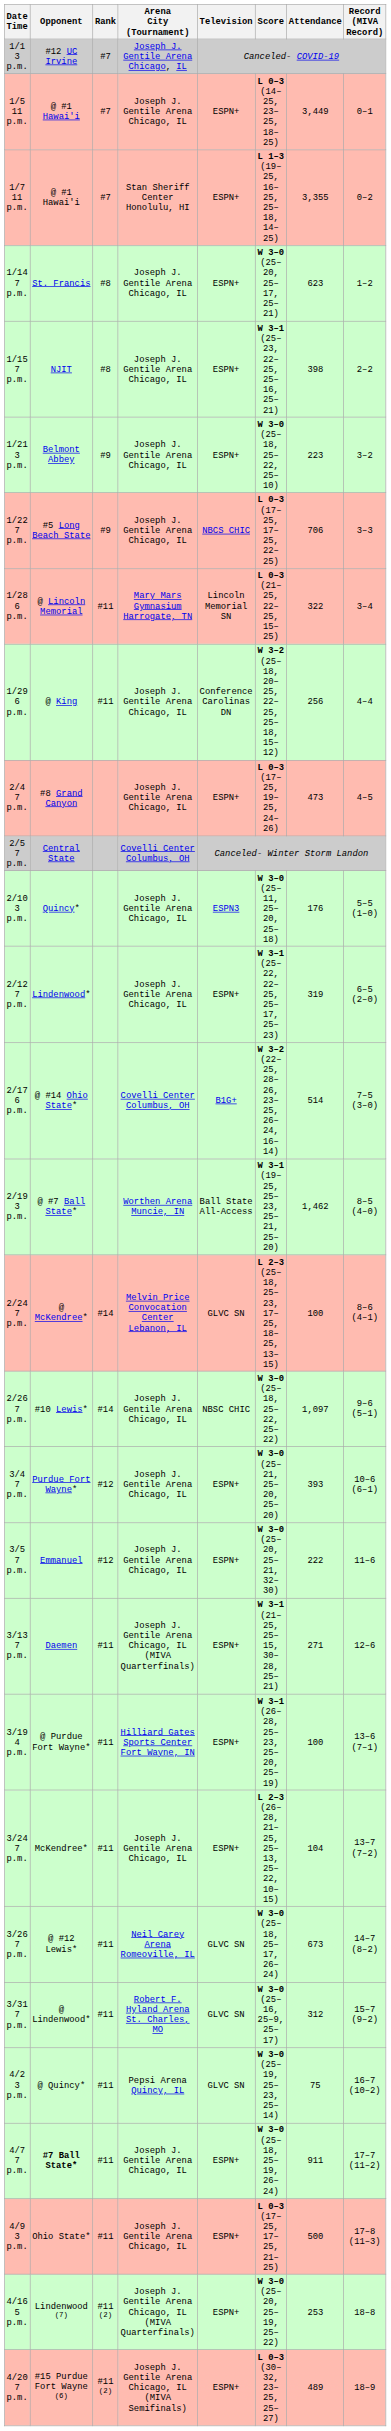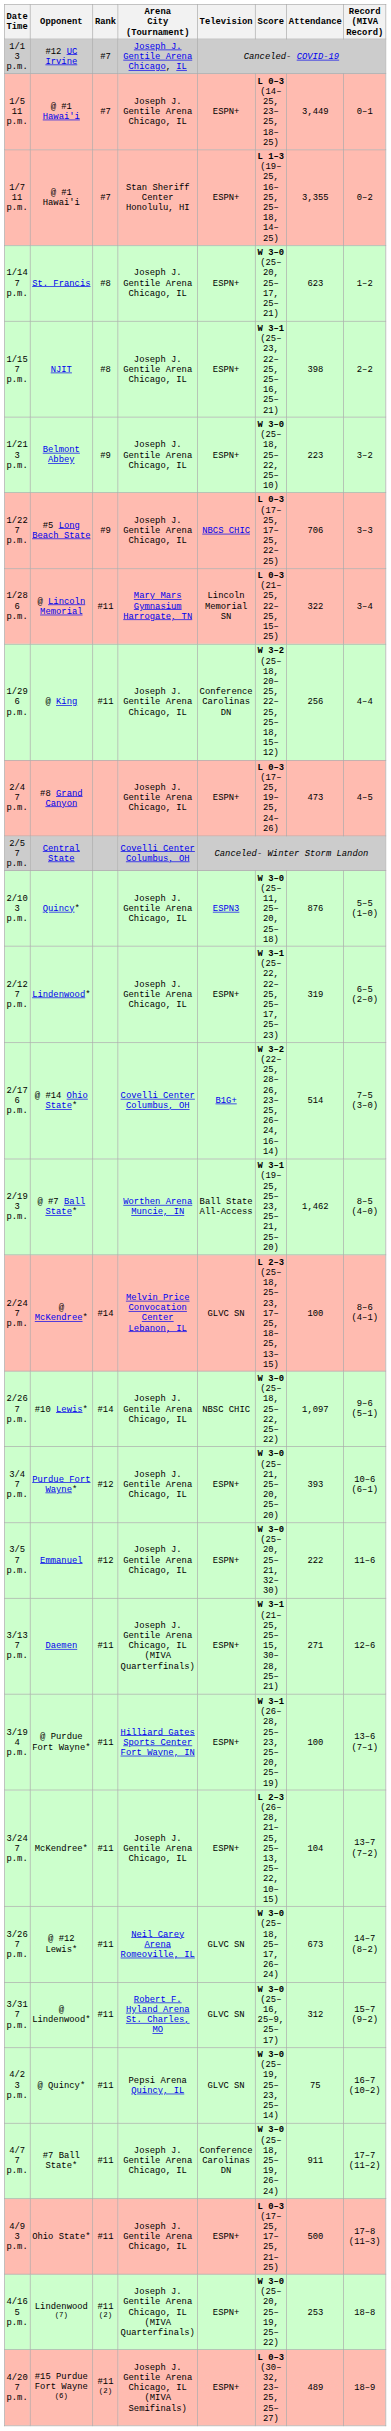(315, 909) 176 -> (315, 909) 876
(61, 2161) bold -> (61, 2161) normal
(226, 2161) ESPN+ -> (226, 2161) Conference Carolinas DN
